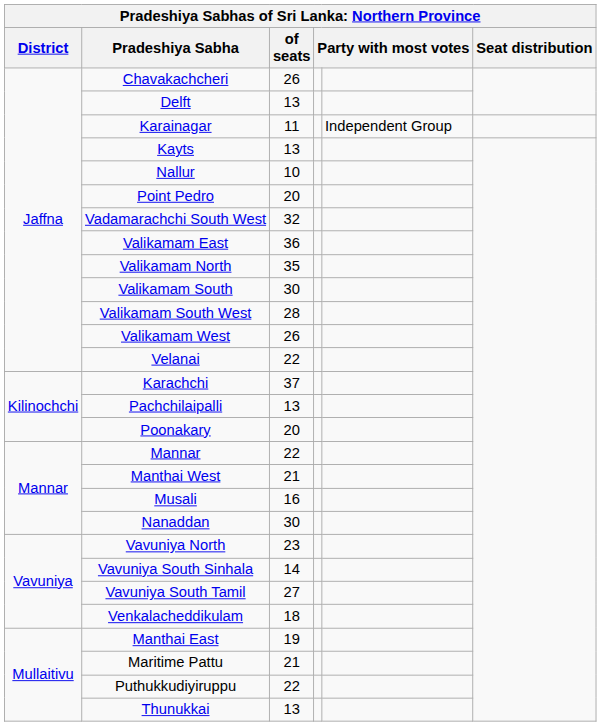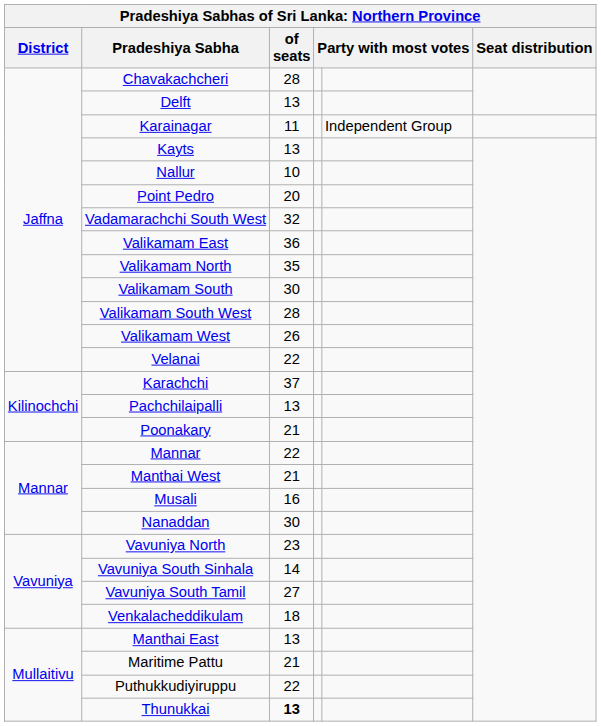(292, 79) 26 -> (292, 79) 28
(292, 429) 20 -> (292, 429) 21
(292, 639) 19 -> (292, 639) 13
(292, 709) normal -> (292, 709) bold
